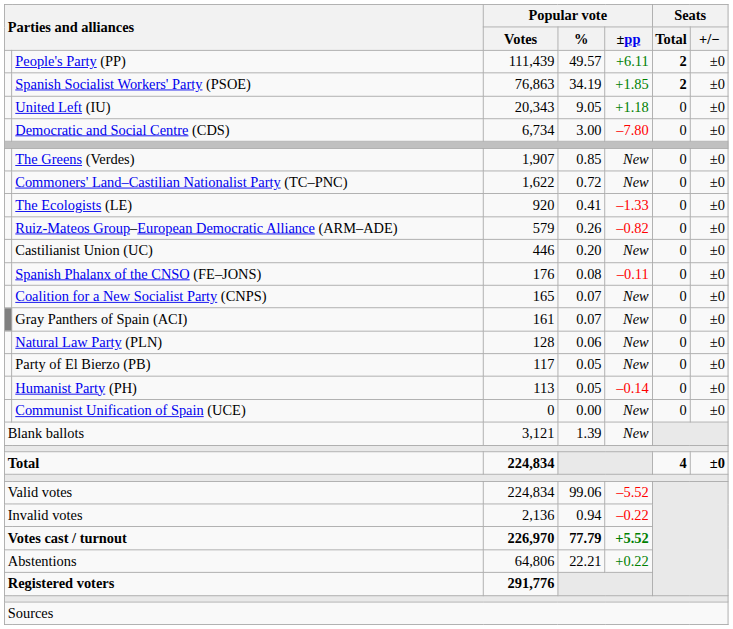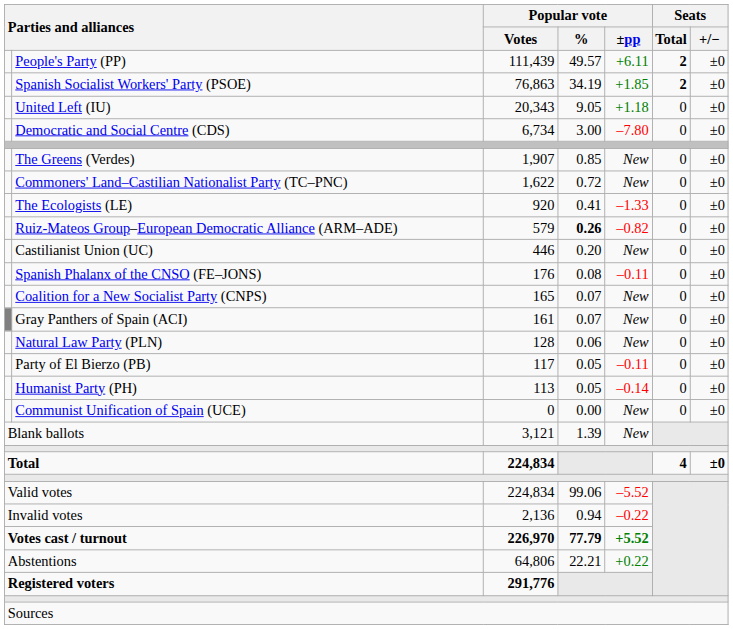(589, 228) normal -> (589, 228) bold
(636, 365) New -> (633, 365) –0.11
